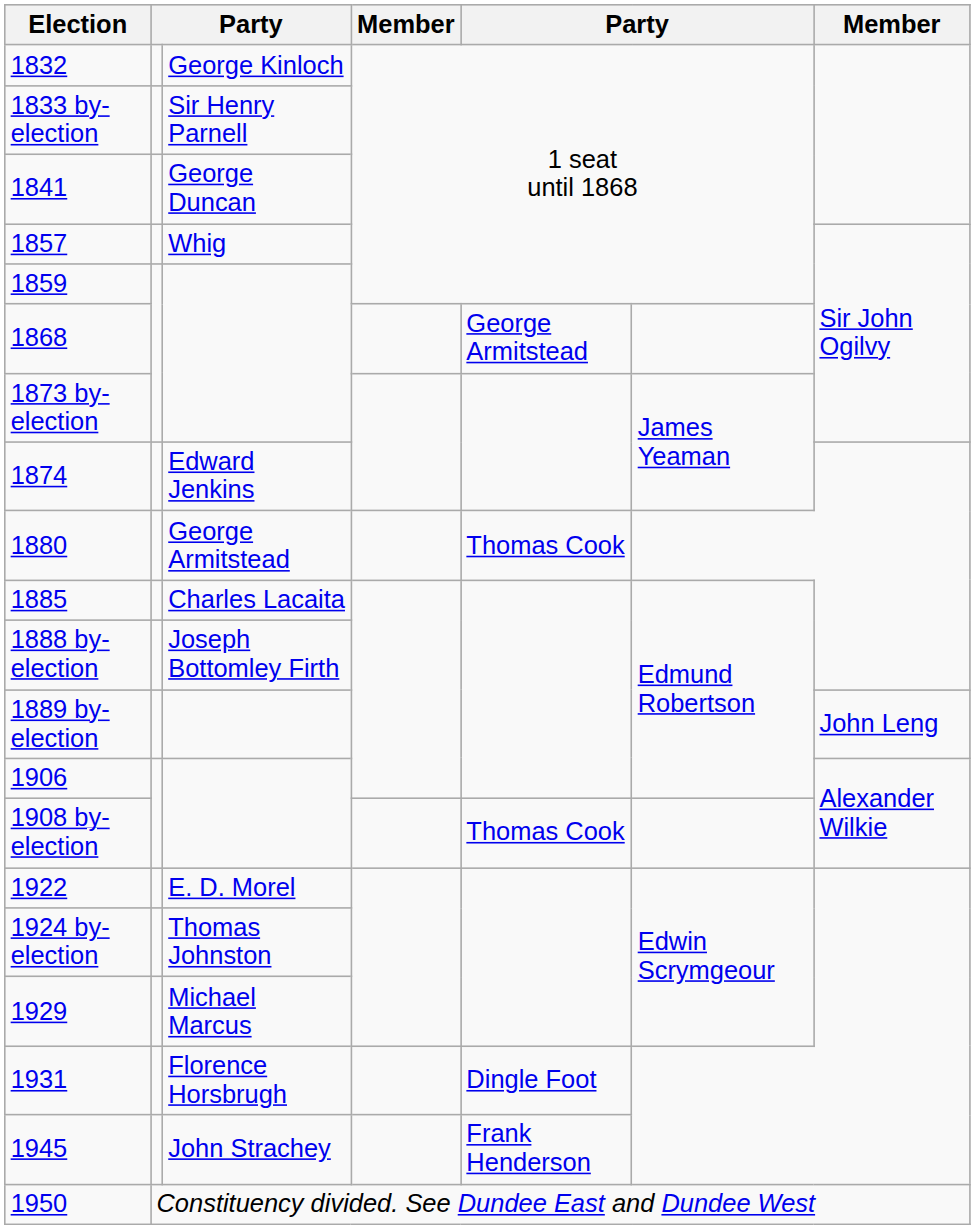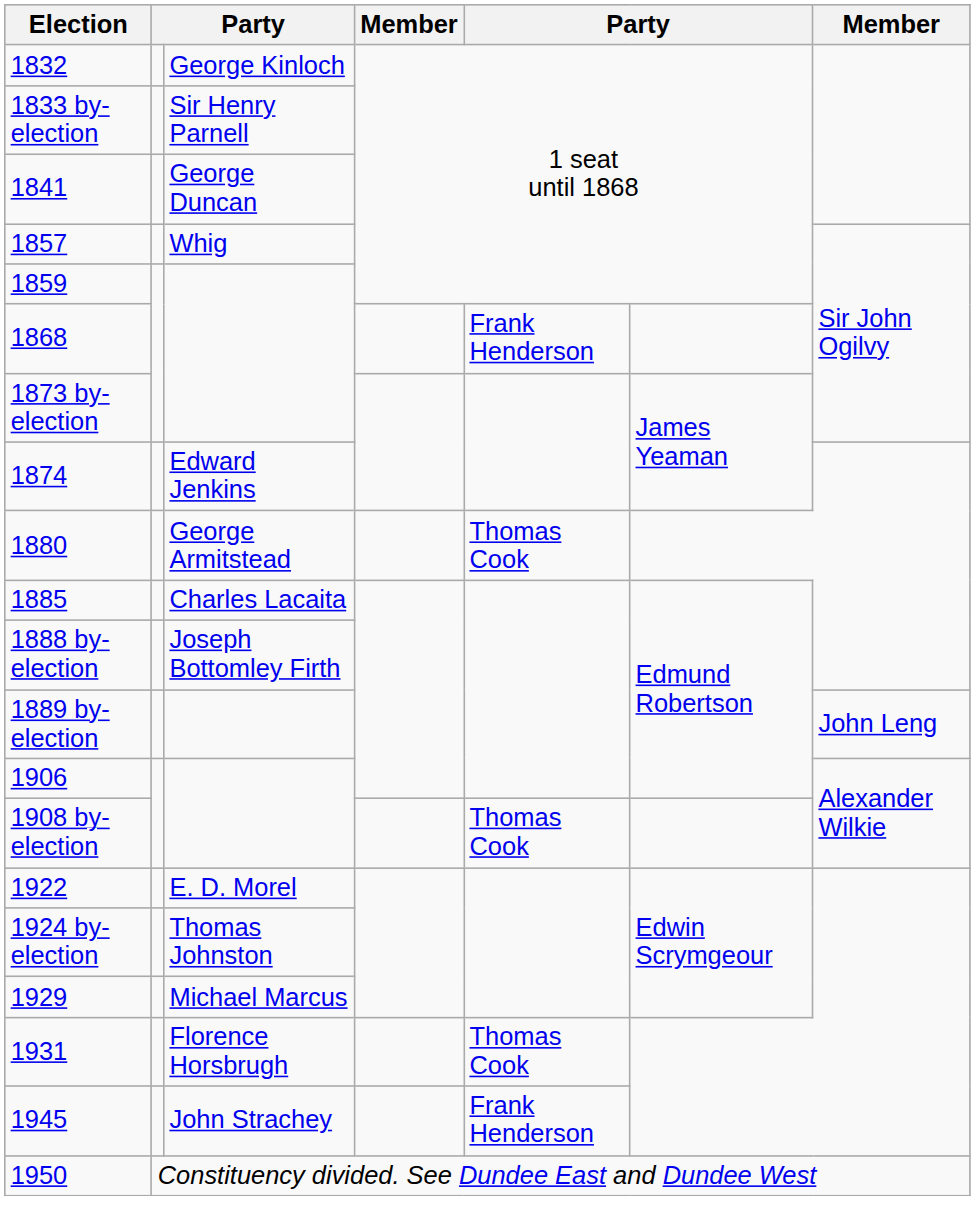(527, 338) George Armitstead -> (532, 338) Frank Henderson
(531, 1080) Dingle Foot -> (515, 1051) Thomas Cook
